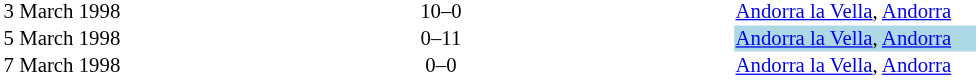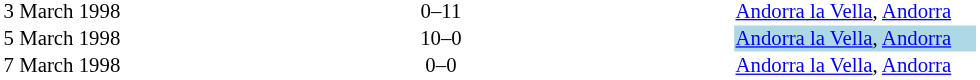(441, 11) 10–0 -> (441, 11) 0–11
(441, 38) 0–11 -> (441, 38) 10–0
